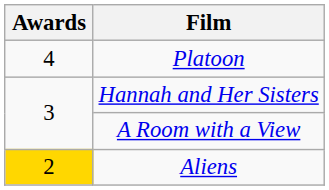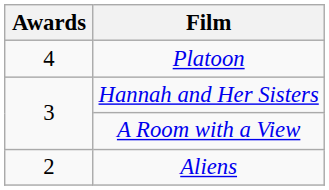(49, 166) gold background -> (49, 166) no background
